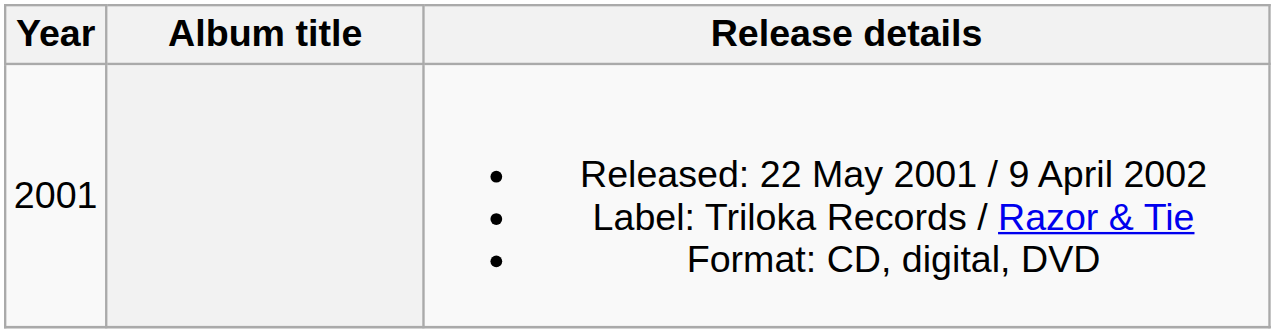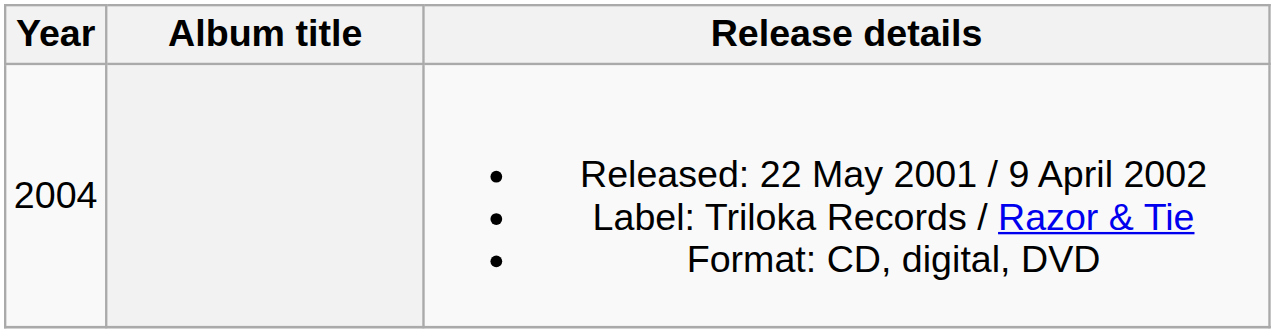(56, 194) 2001 -> (56, 194) 2004
